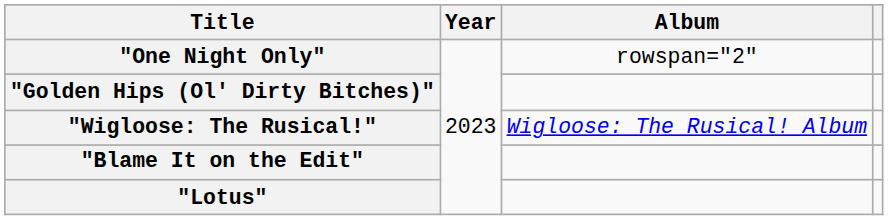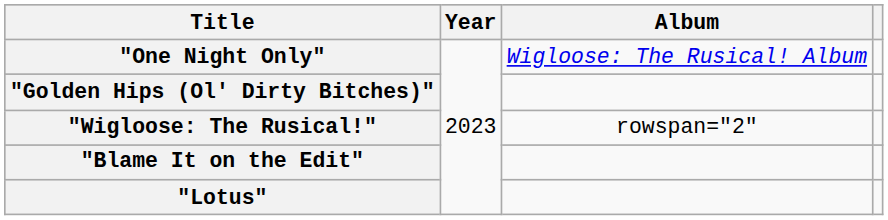(687, 57) rowspan="2" -> (687, 57) Wigloose: The Rusical! Album
(687, 127) Wigloose: The Rusical! Album -> (687, 127) rowspan="2"
